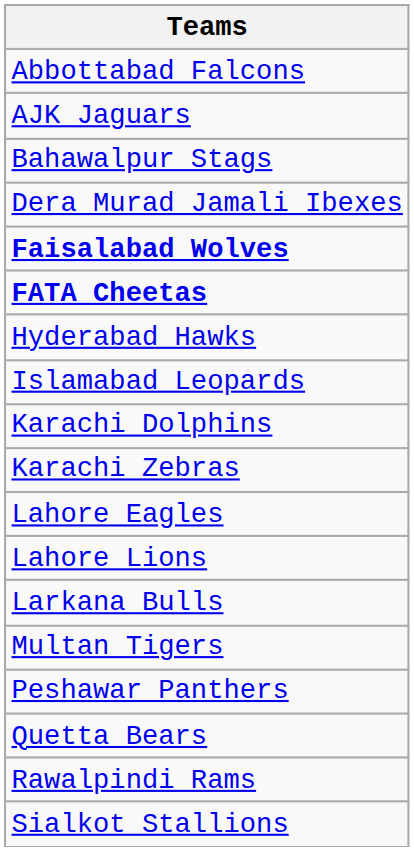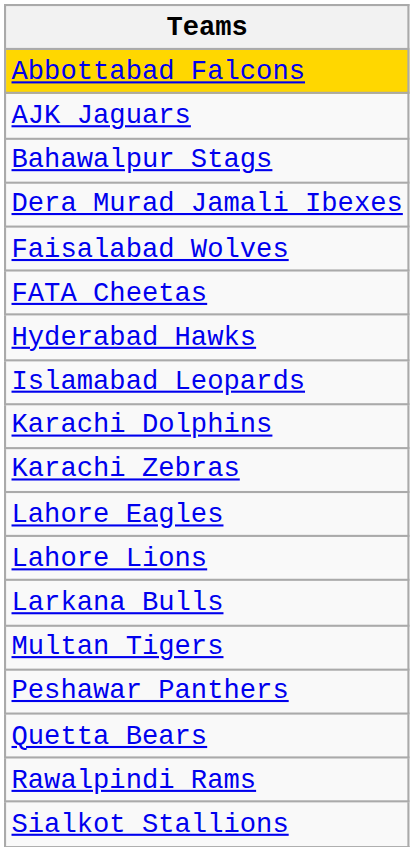(158, 71) no background -> (158, 71) gold background
(150, 249) bold -> (150, 249) normal
(109, 293) bold -> (109, 293) normal
